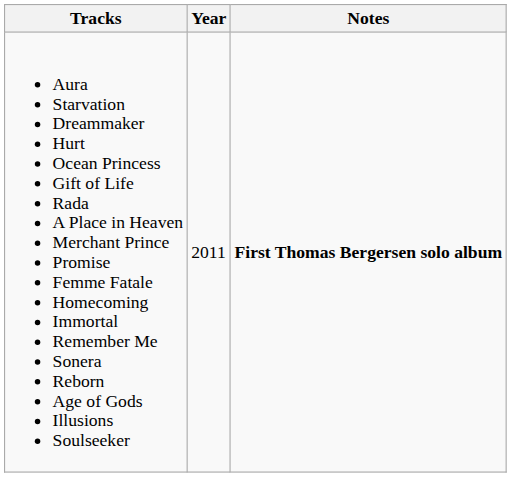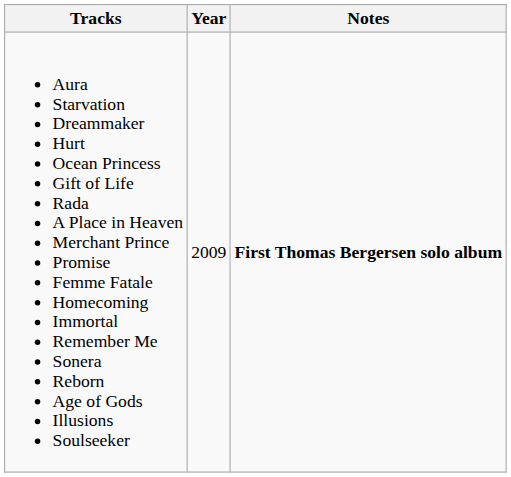(208, 252) 2011 -> (209, 252) 2009
